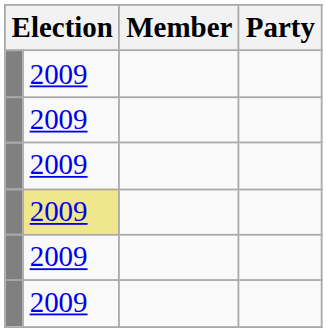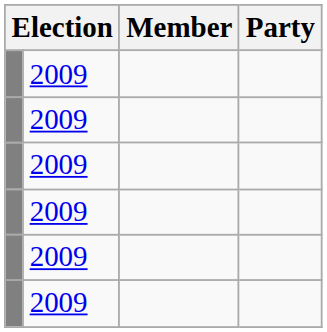(59, 211) khaki background -> (59, 211) no background
